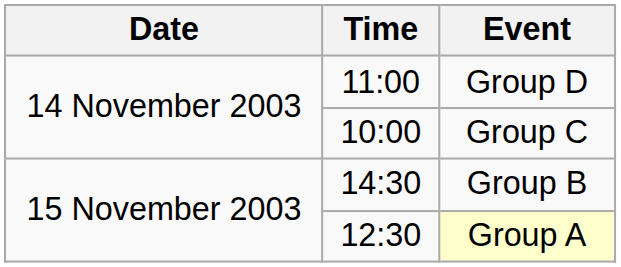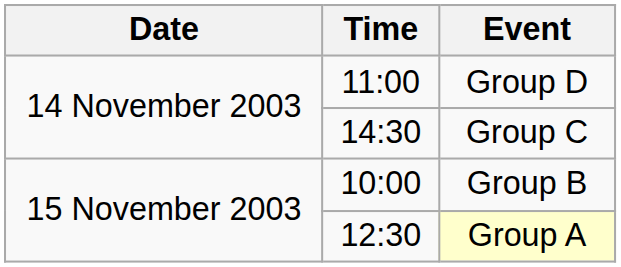(381, 132) 10:00 -> (381, 132) 14:30
(381, 183) 14:30 -> (381, 183) 10:00
